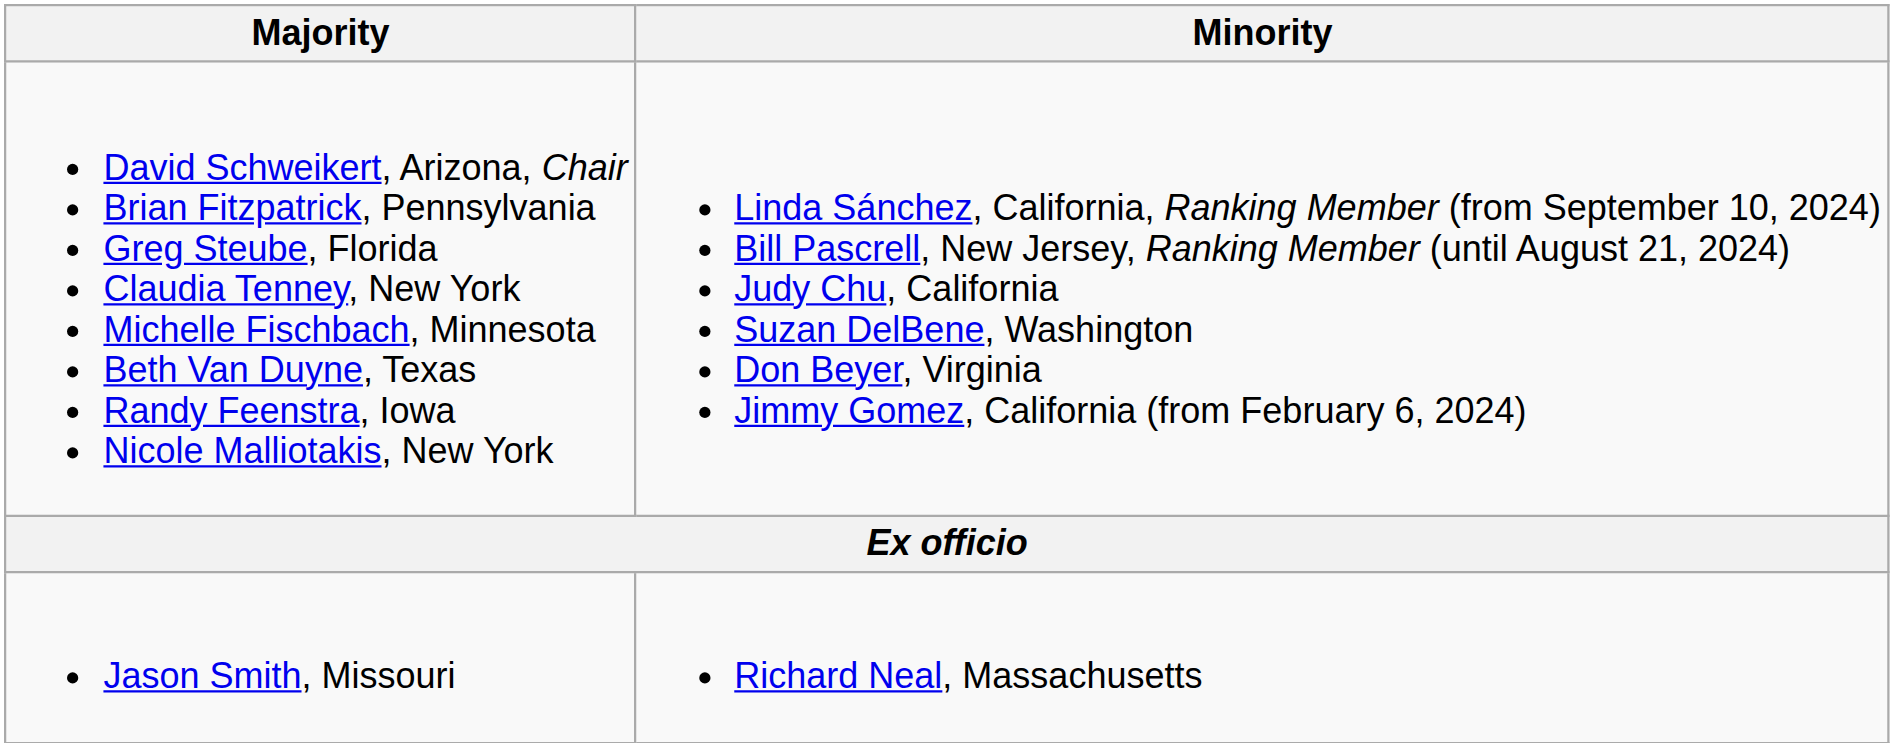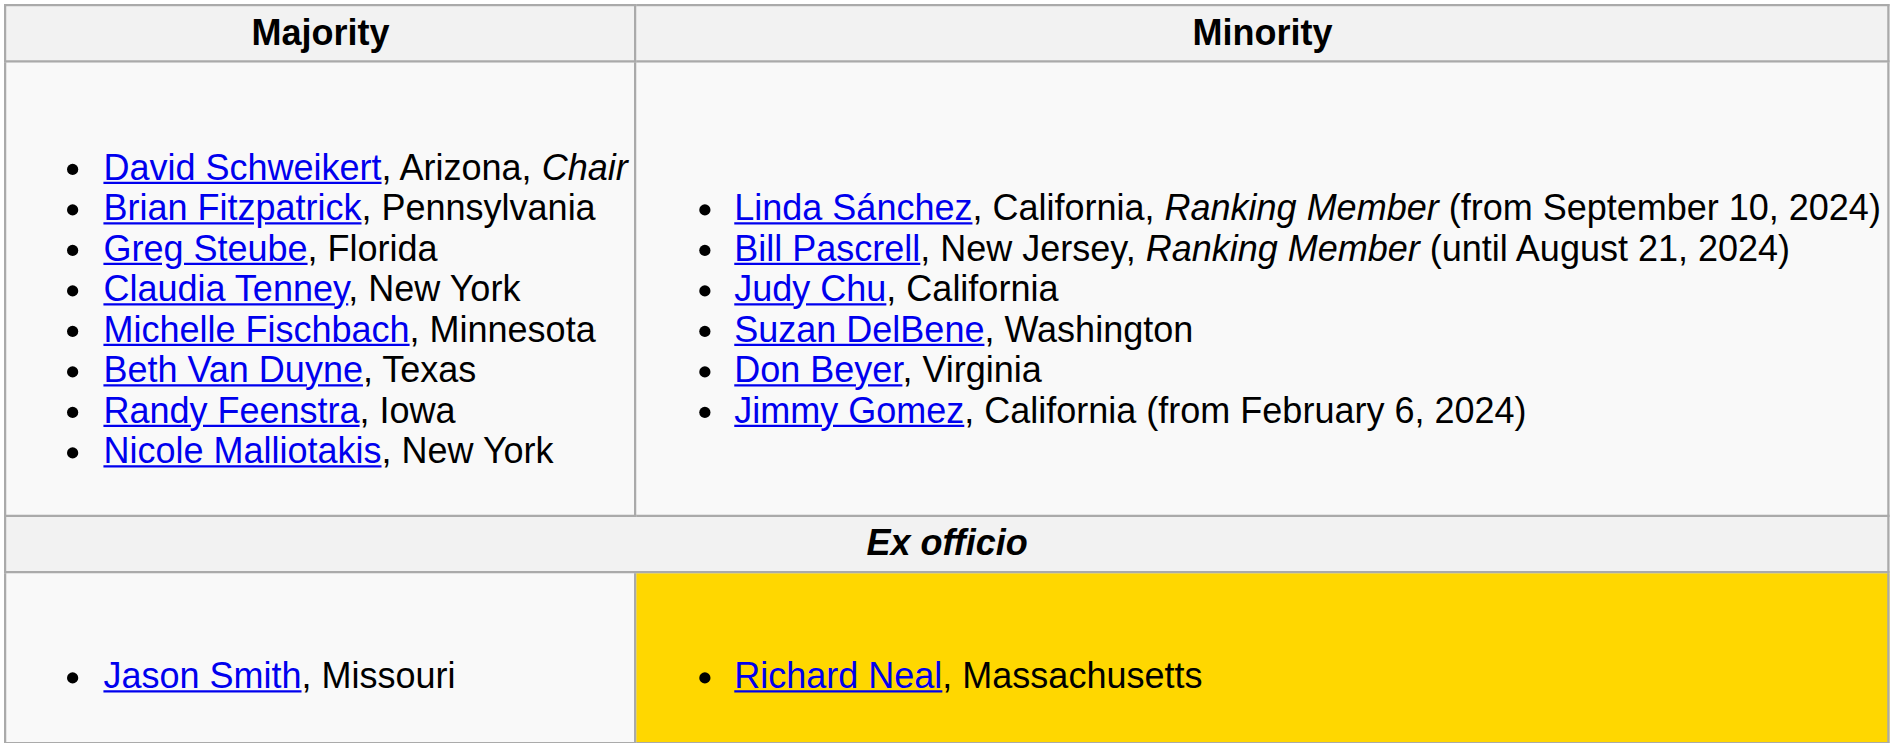(1263, 677) no background -> (1263, 677) gold background
